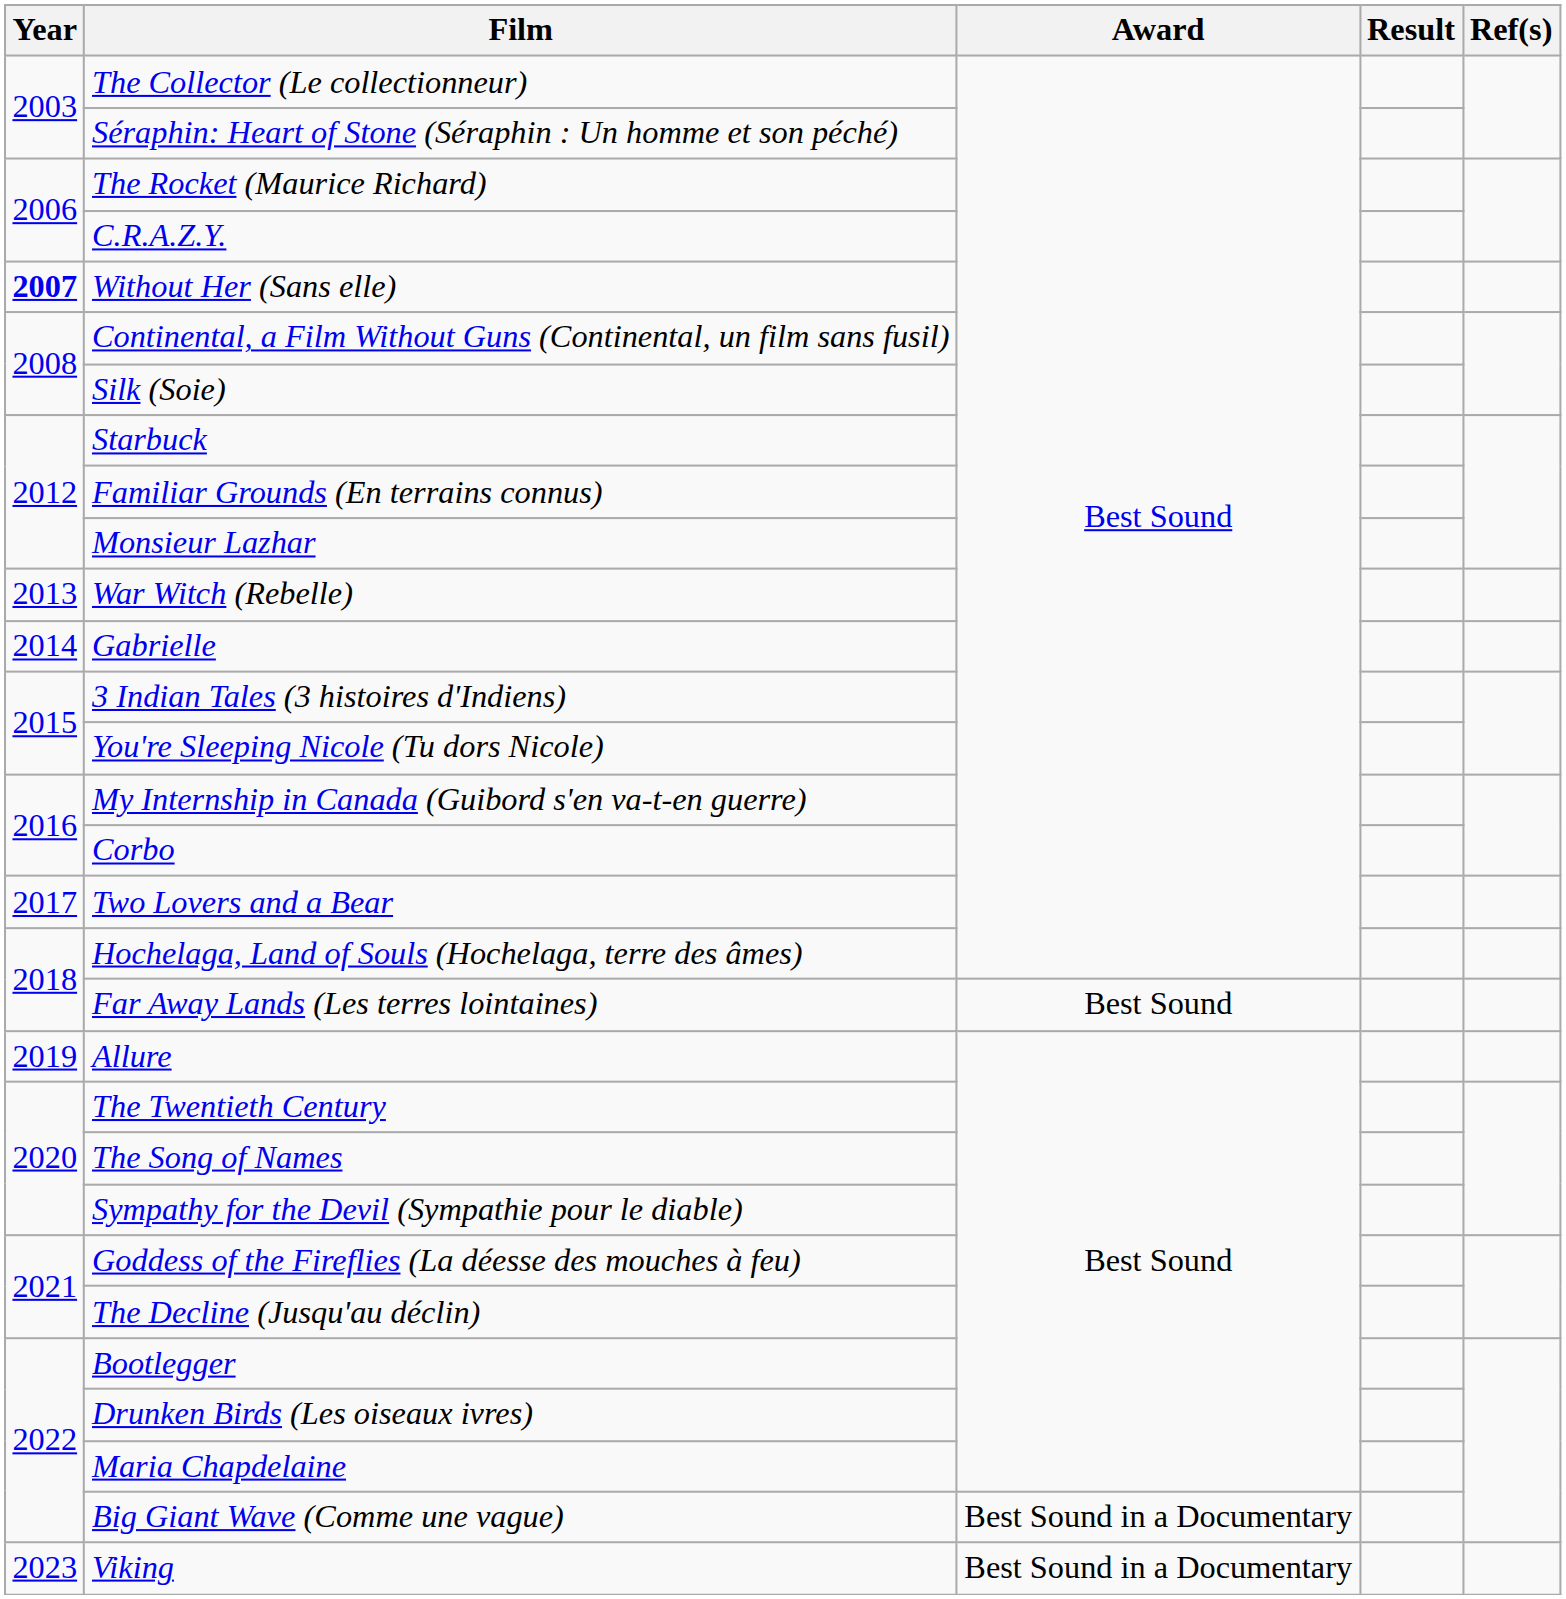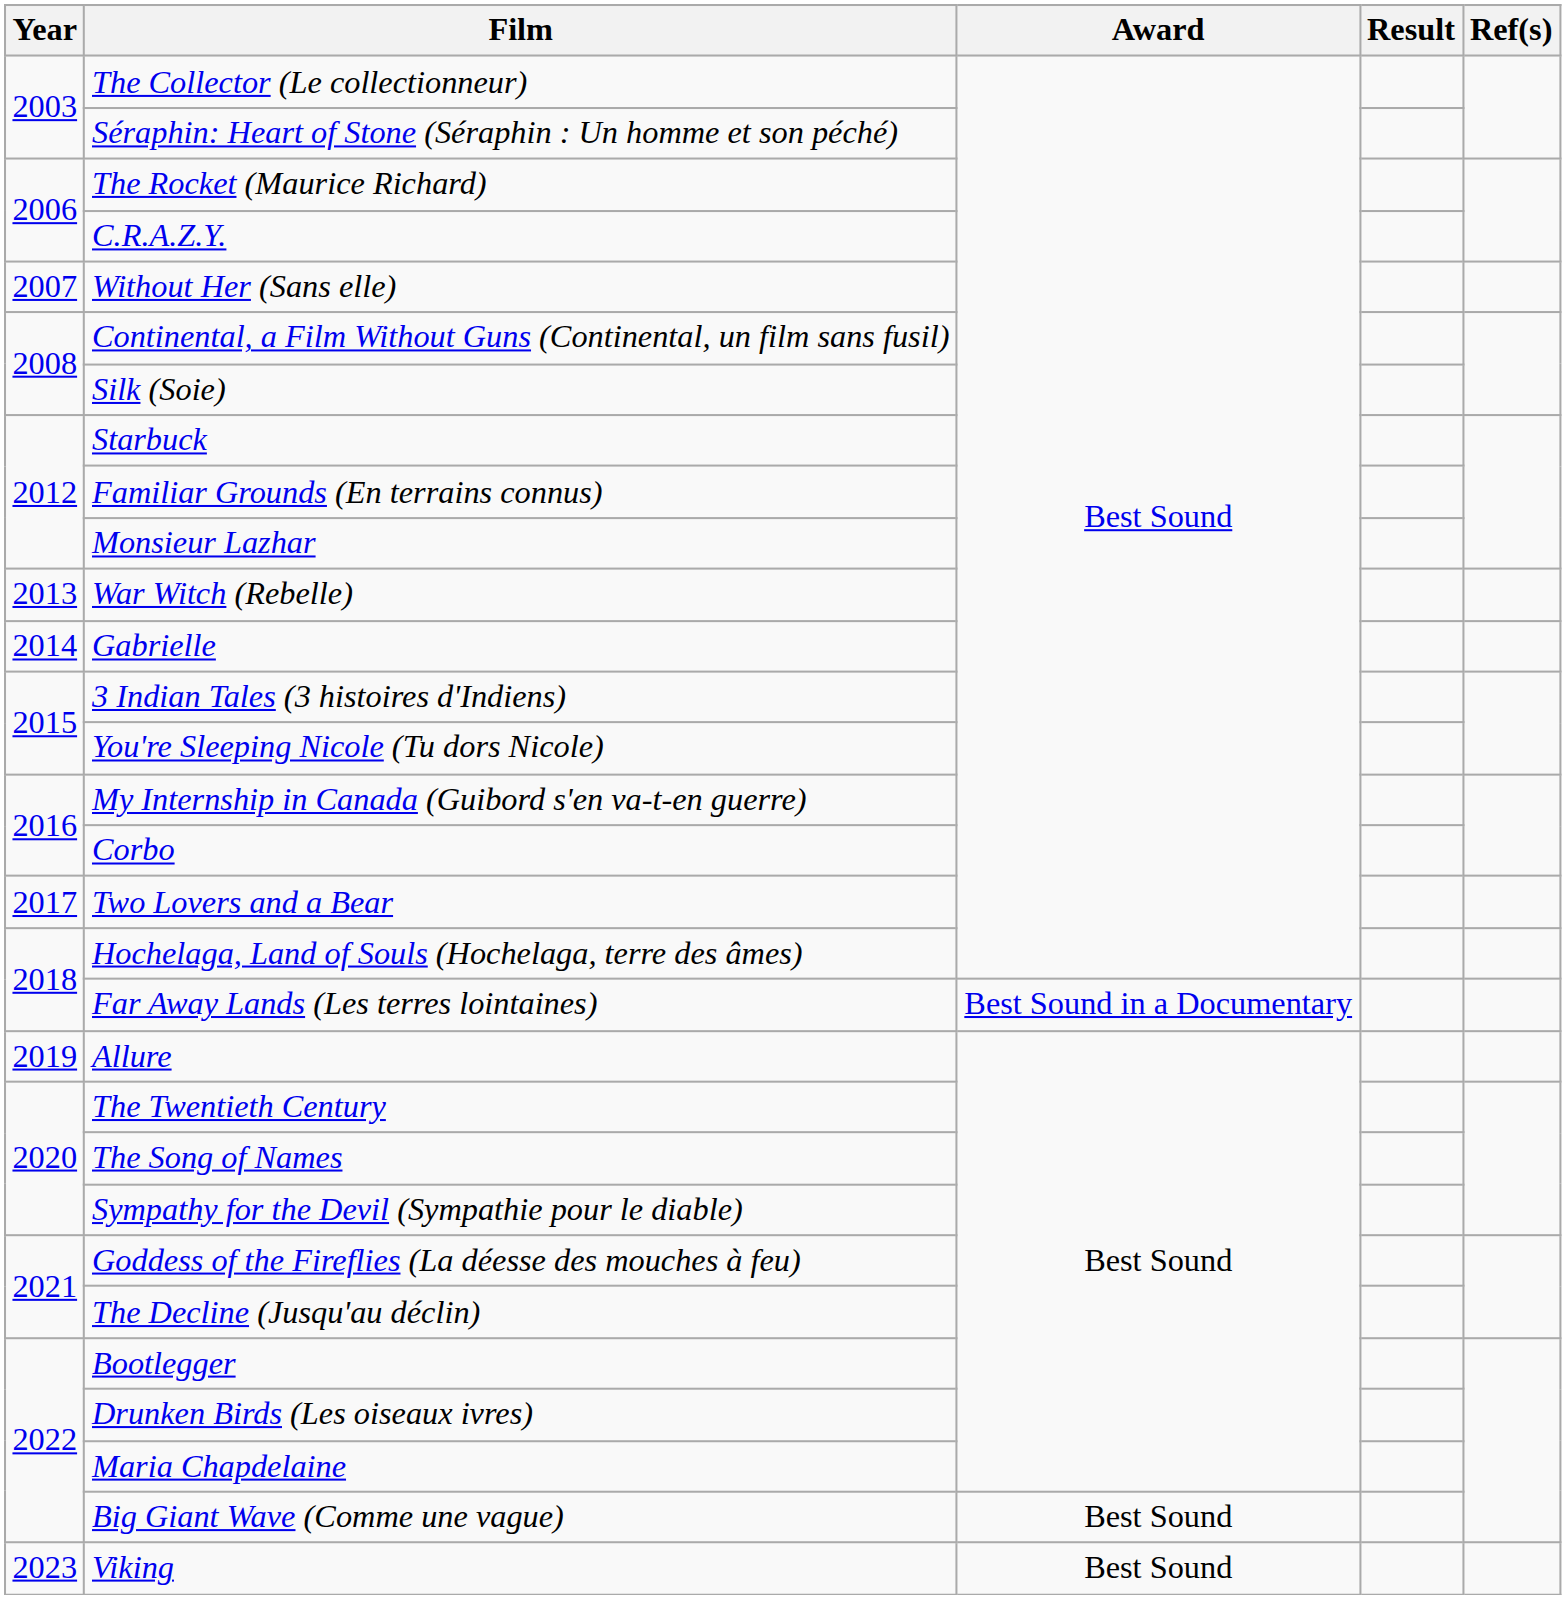(45, 286) bold -> (45, 286) normal
(1158, 1004) Best Sound -> (1158, 1004) Best Sound in a Documentary
(1158, 1516) Best Sound in a Documentary -> (1158, 1516) Best Sound
(1158, 1567) Best Sound in a Documentary -> (1158, 1567) Best Sound
